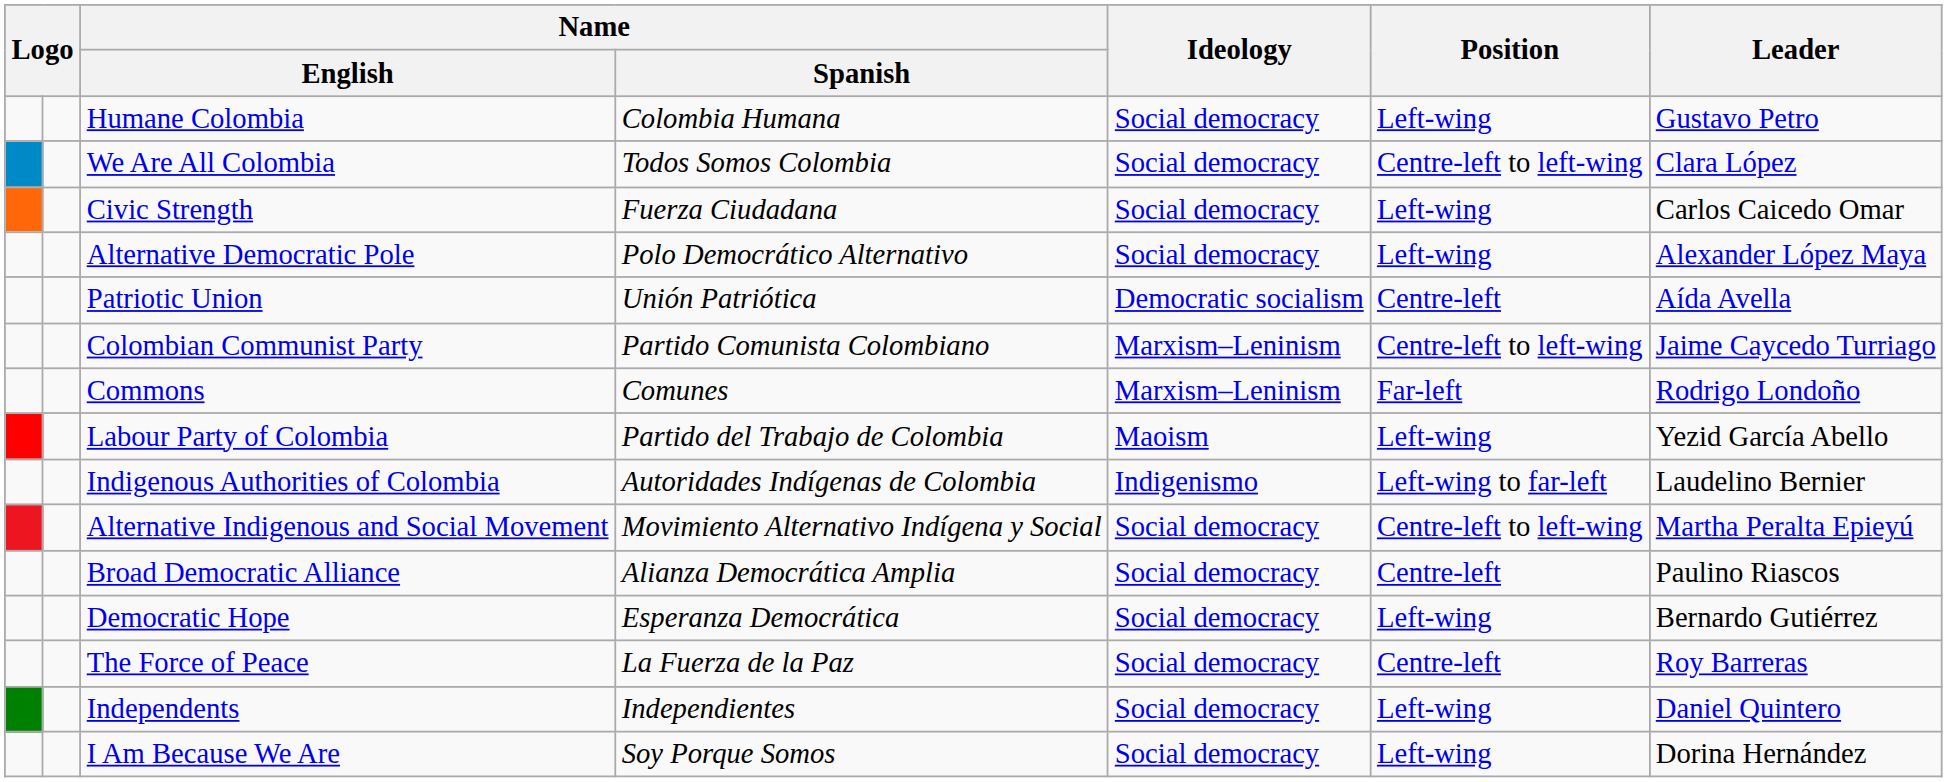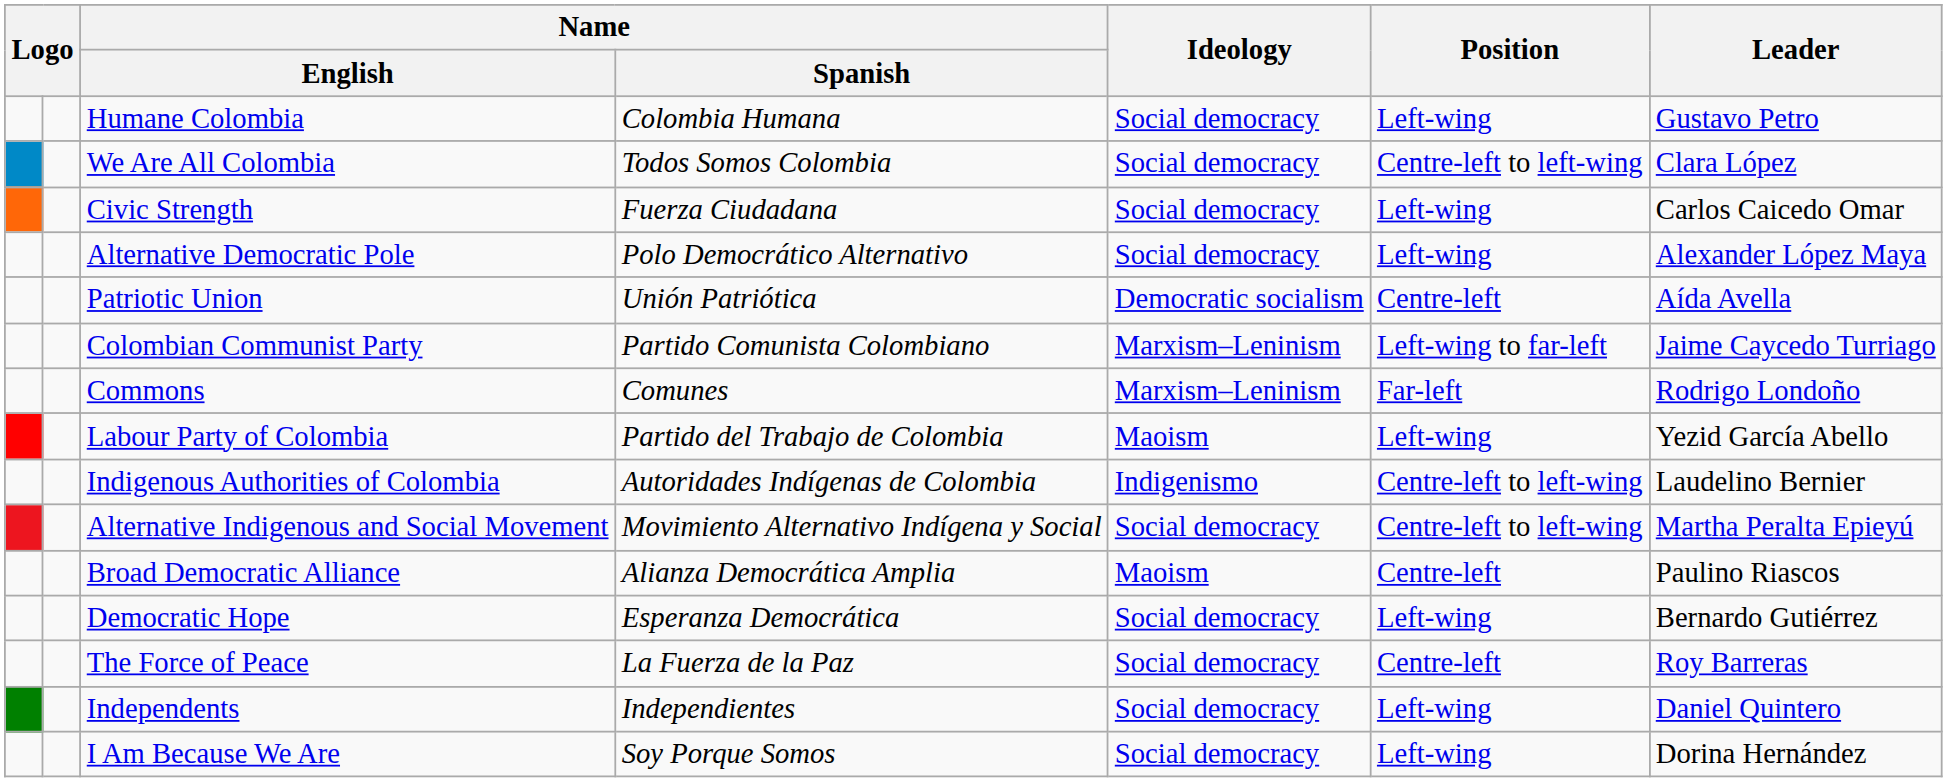(1510, 345) Centre-left to left-wing -> (1492, 345) Left-wing to far-left
(1492, 481) Left-wing to far-left -> (1510, 481) Centre-left to left-wing
(1217, 572) Social democracy -> (1162, 572) Maoism
